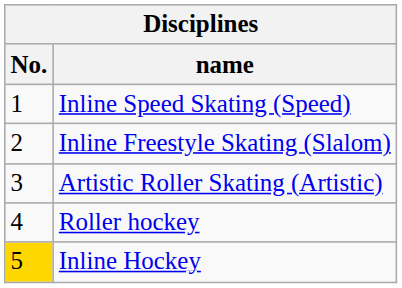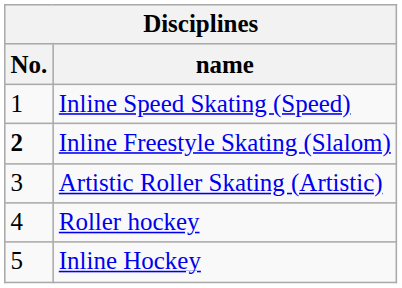(17, 143) normal -> (17, 143) bold
(17, 261) gold background -> (17, 261) no background
